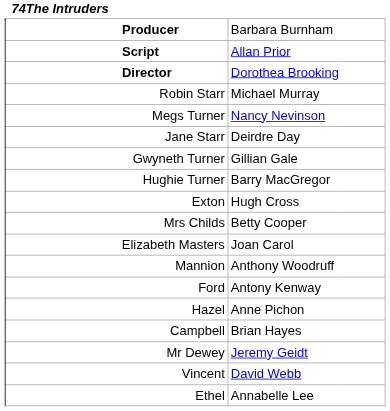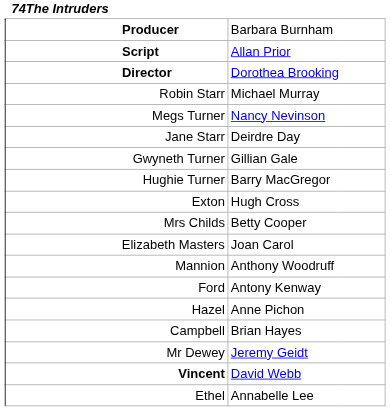(203, 374) normal -> (202, 374) bold
